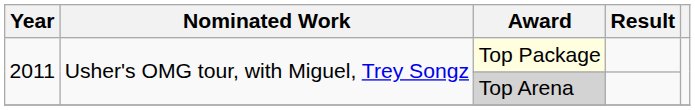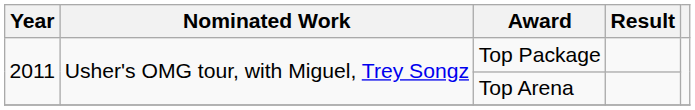(540, 54) lightyellow background -> (540, 54) no background
(526, 88) lightgrey background -> (526, 88) no background
